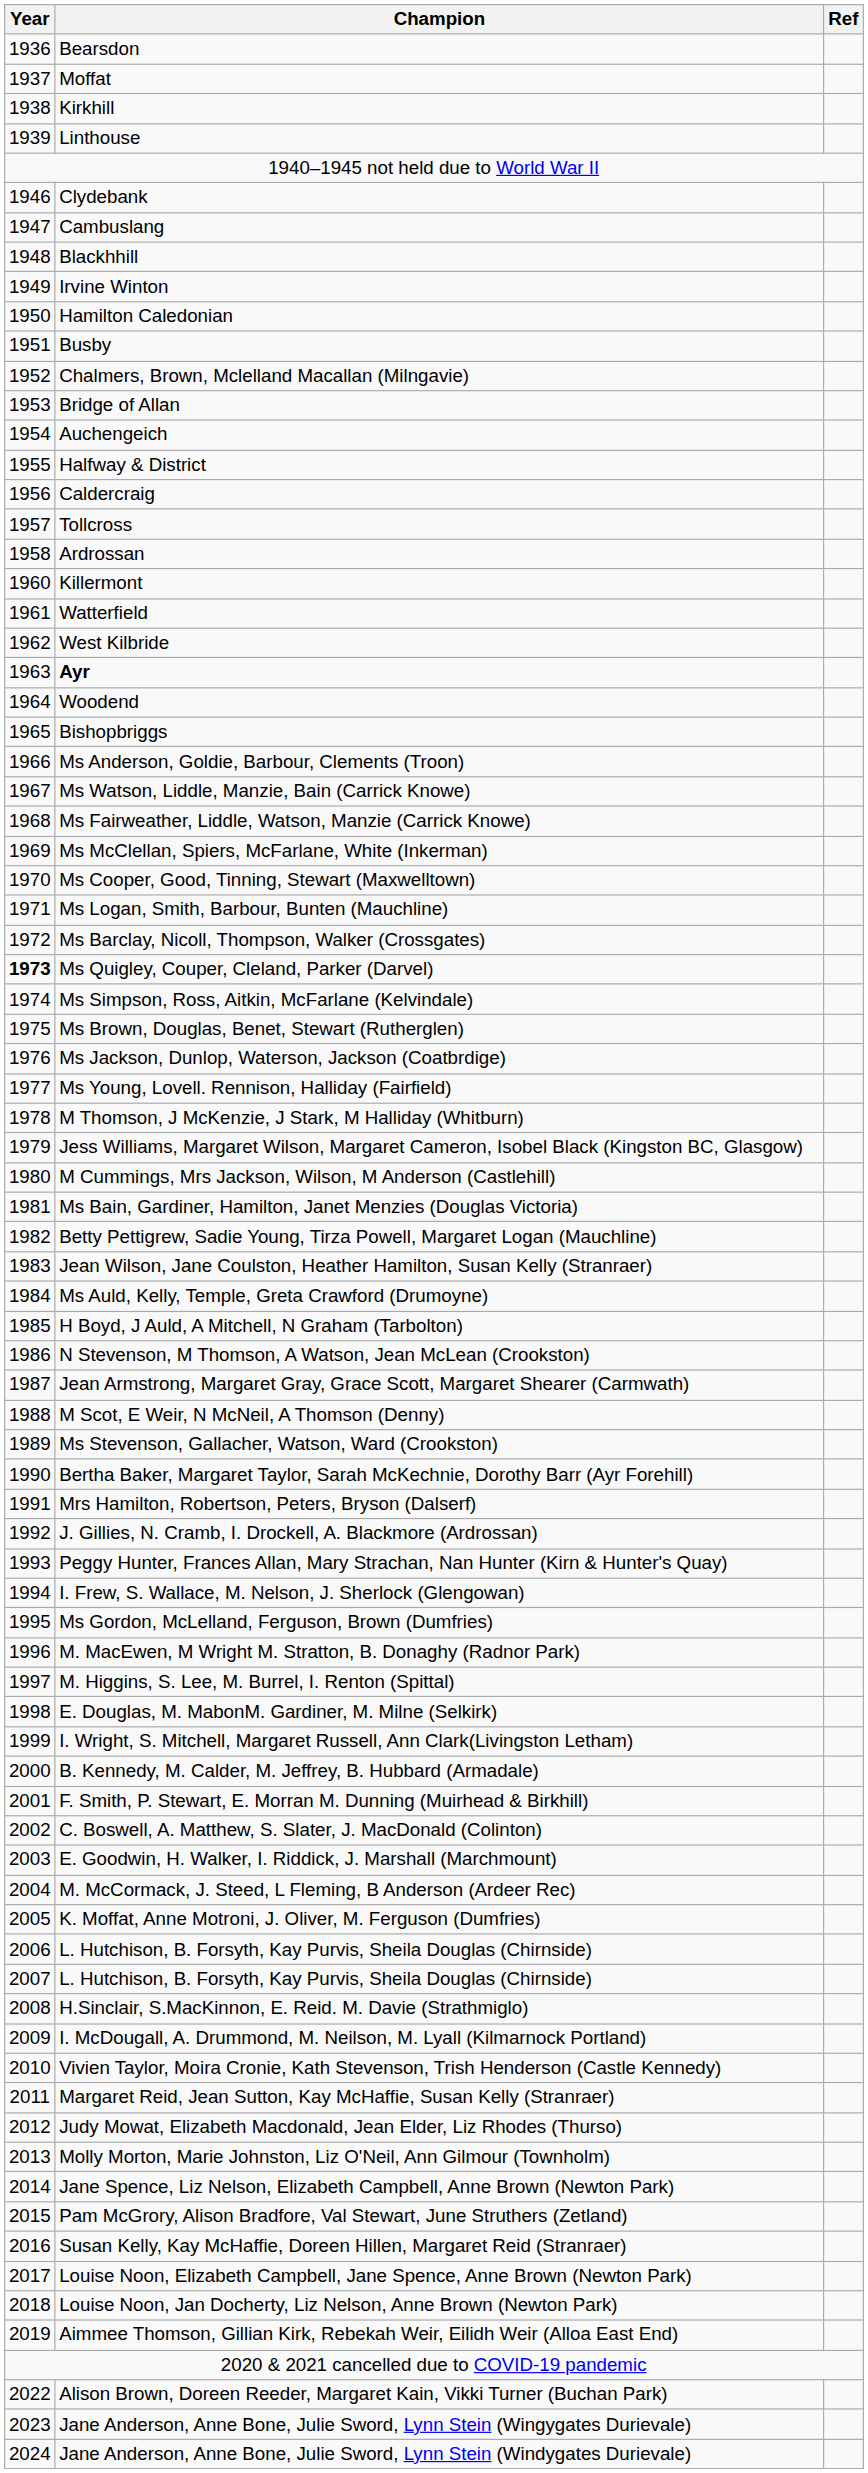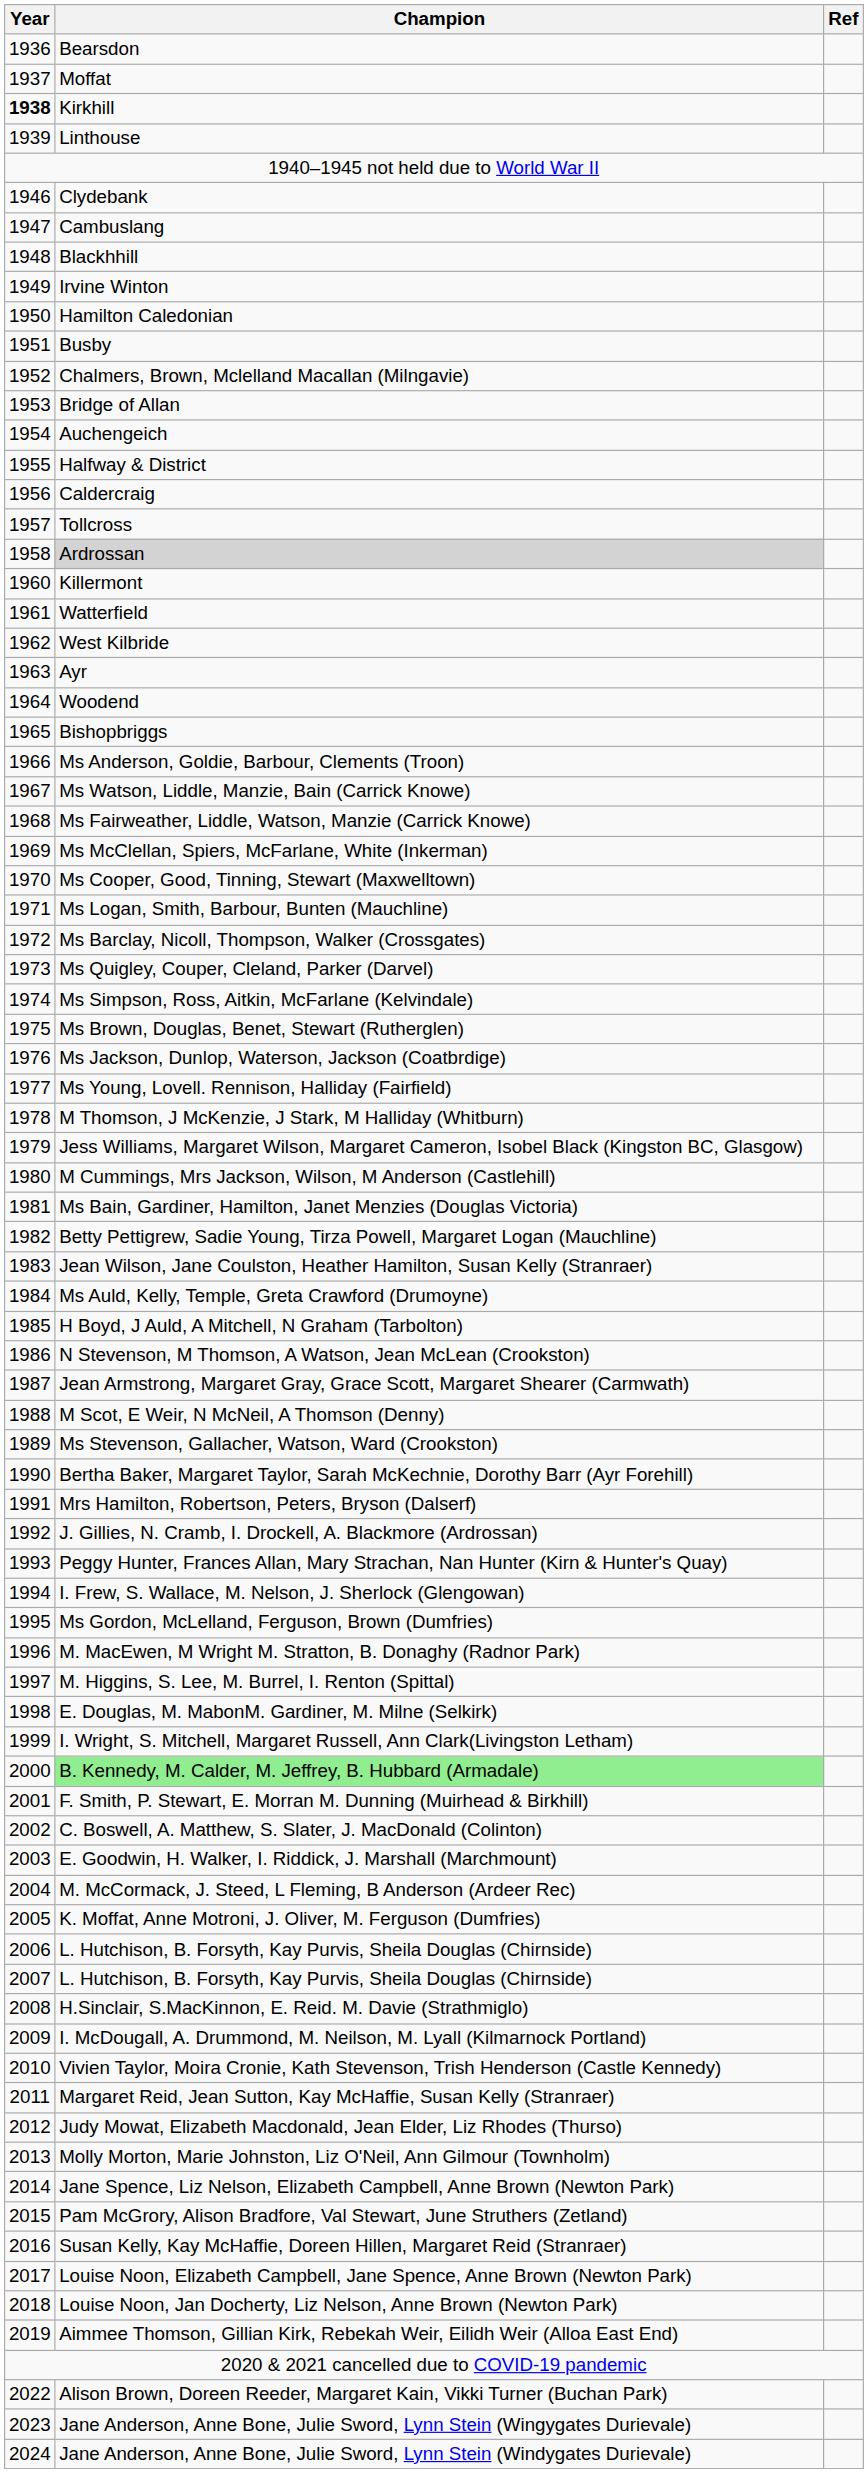(30, 108) normal -> (30, 108) bold
(102, 553) no background -> (102, 553) lightgrey background
(74, 672) bold -> (73, 672) normal
(30, 969) bold -> (30, 969) normal
(299, 1770) no background -> (299, 1770) lightgreen background
